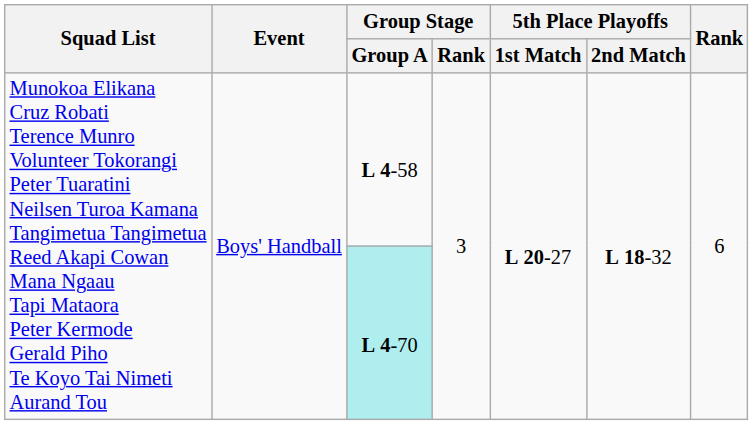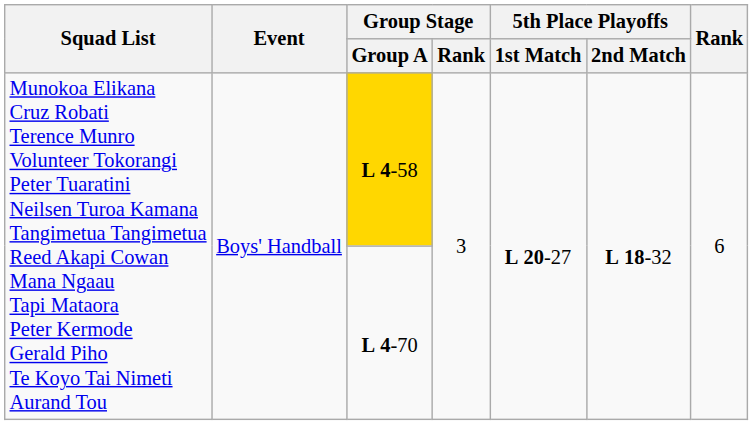(390, 171) no background -> (390, 171) gold background
(390, 345) paleturquoise background -> (390, 345) no background
